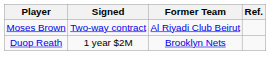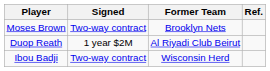(195, 27) Al Riyadi Club Beirut -> (195, 27) Brooklyn Nets
(195, 43) Brooklyn Nets -> (195, 43) Al Riyadi Club Beirut
+ row: (36, 58)
